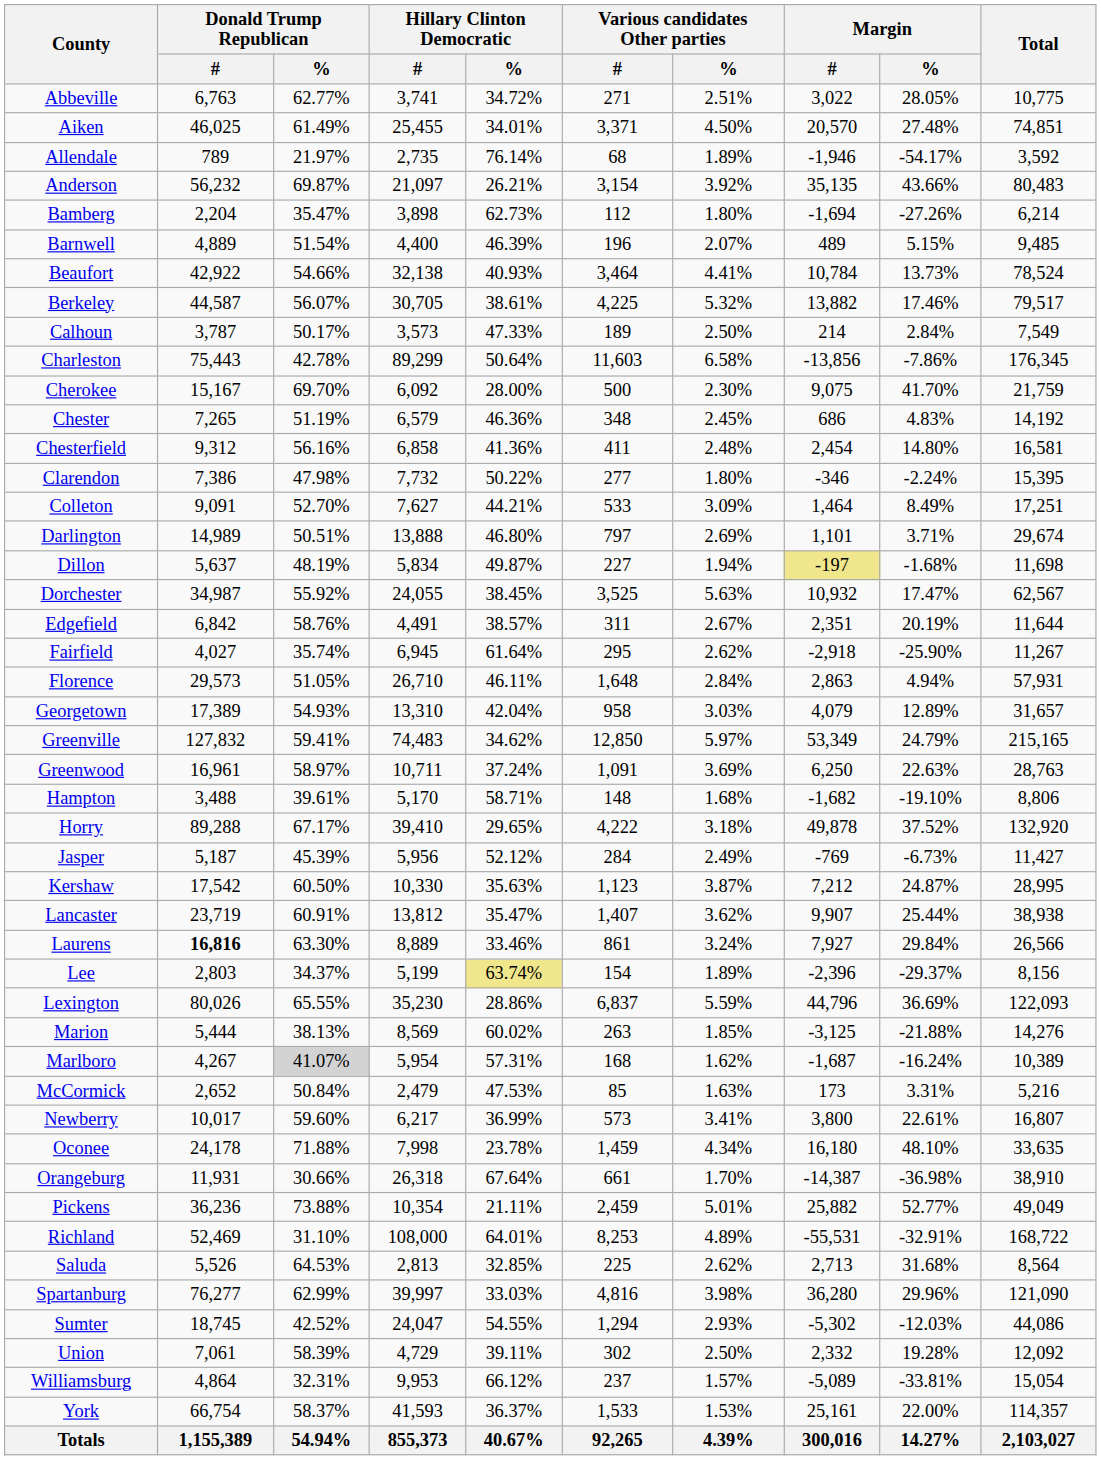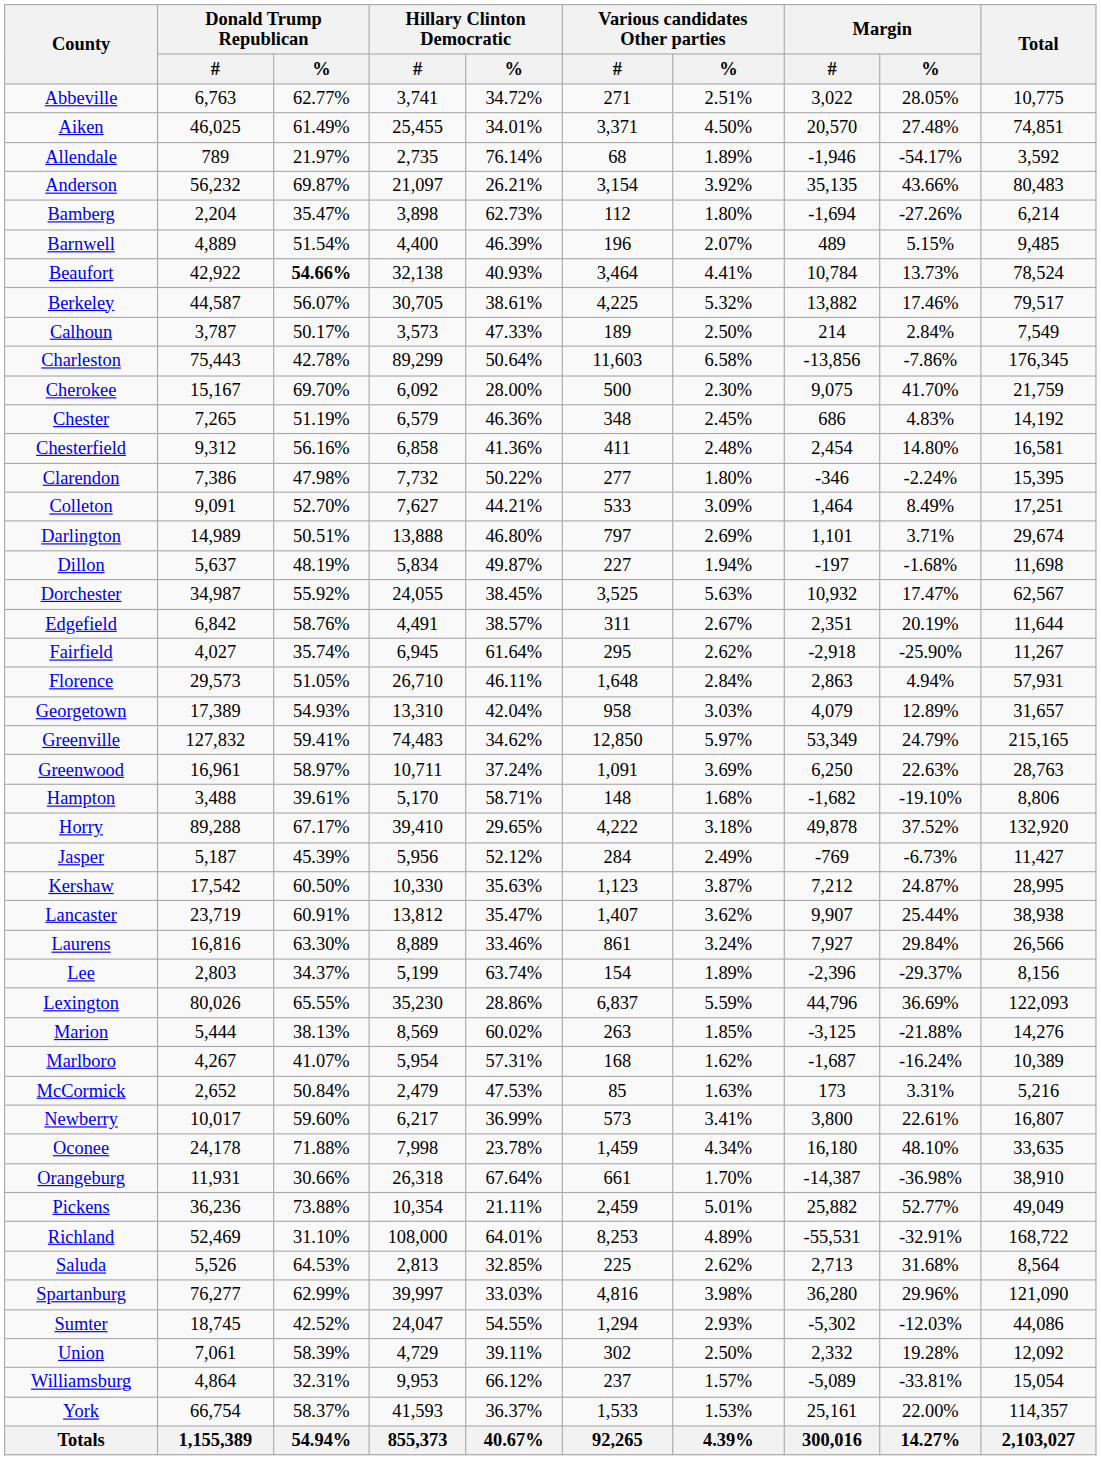(321, 273) normal -> (321, 273) bold
(832, 565) khaki background -> (832, 565) no background
(215, 944) bold -> (215, 944) normal
(514, 973) khaki background -> (514, 973) no background
(321, 1061) lightgrey background -> (321, 1061) no background
